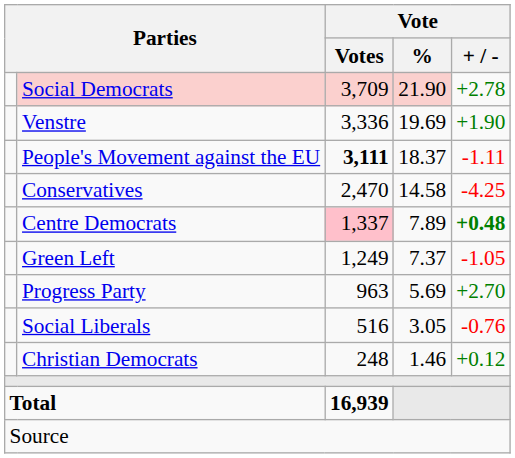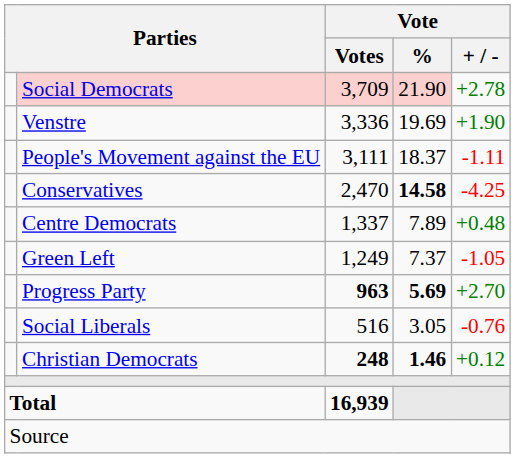(366, 156) bold -> (365, 156) normal
(422, 190) normal -> (422, 190) bold
(365, 223) pink background -> (365, 223) no background
(481, 223) bold -> (481, 223) normal
(373, 291) normal -> (373, 291) bold
(428, 291) normal -> (428, 291) bold
(373, 358) normal -> (373, 358) bold
(428, 358) normal -> (428, 358) bold
